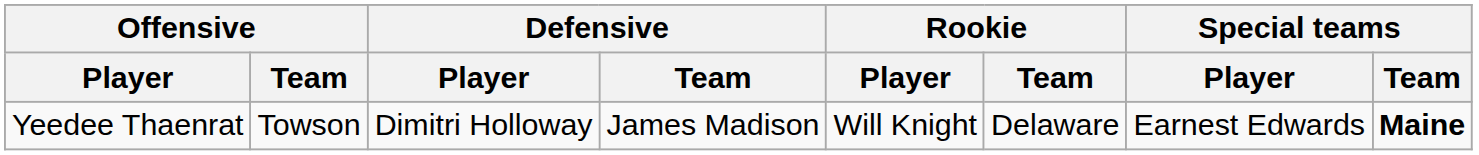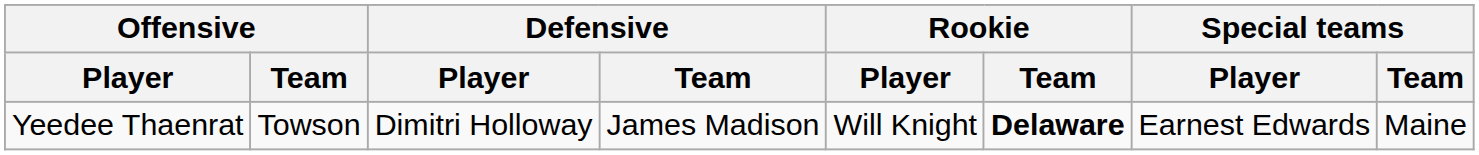(1055, 125) normal -> (1058, 125) bold
(1422, 125) bold -> (1426, 125) normal
